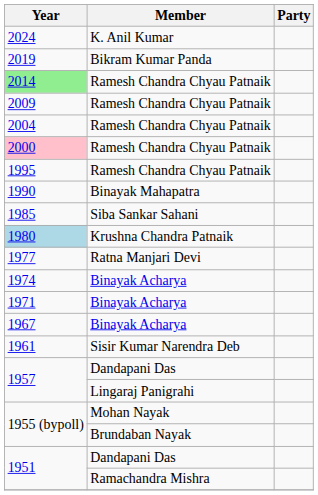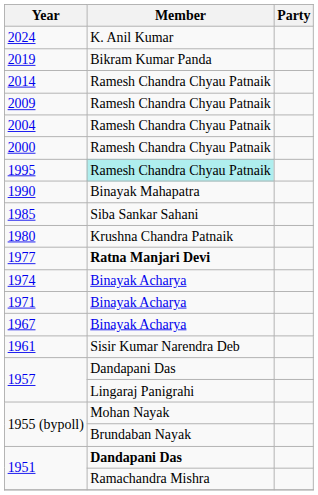(22, 81) lightgreen background -> (22, 81) no background
(22, 147) pink background -> (22, 147) no background
(180, 170) no background -> (180, 170) paleturquoise background
(22, 236) lightblue background -> (22, 236) no background
(146, 258) normal -> (150, 258) bold
(133, 457) normal -> (136, 457) bold
